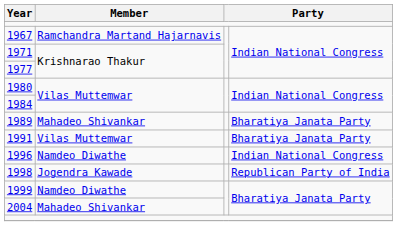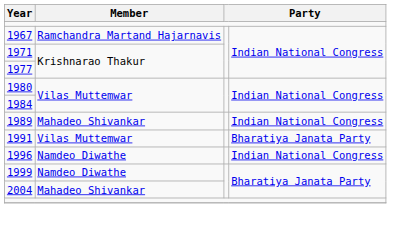(301, 121) Bharatiya Janata Party -> (307, 121) Indian National Congress
- row: (20, 172)
